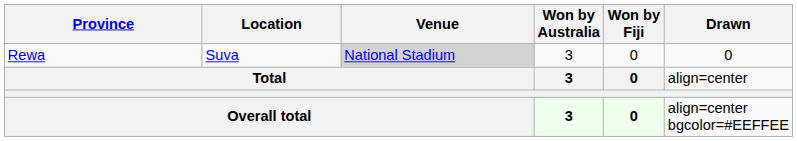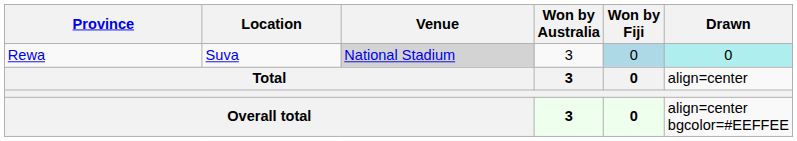(634, 55) no background -> (634, 55) lightblue background
(728, 55) no background -> (728, 55) paleturquoise background
